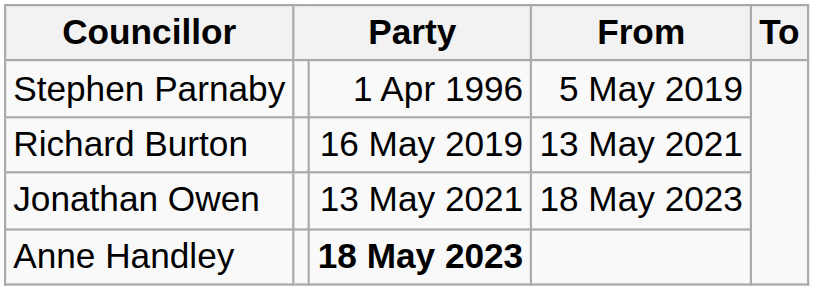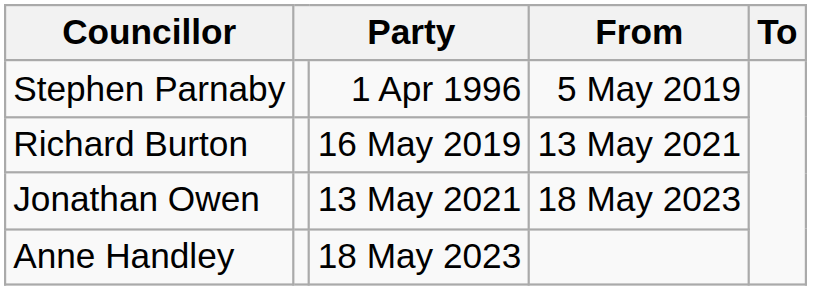(420, 255) bold -> (419, 255) normal
